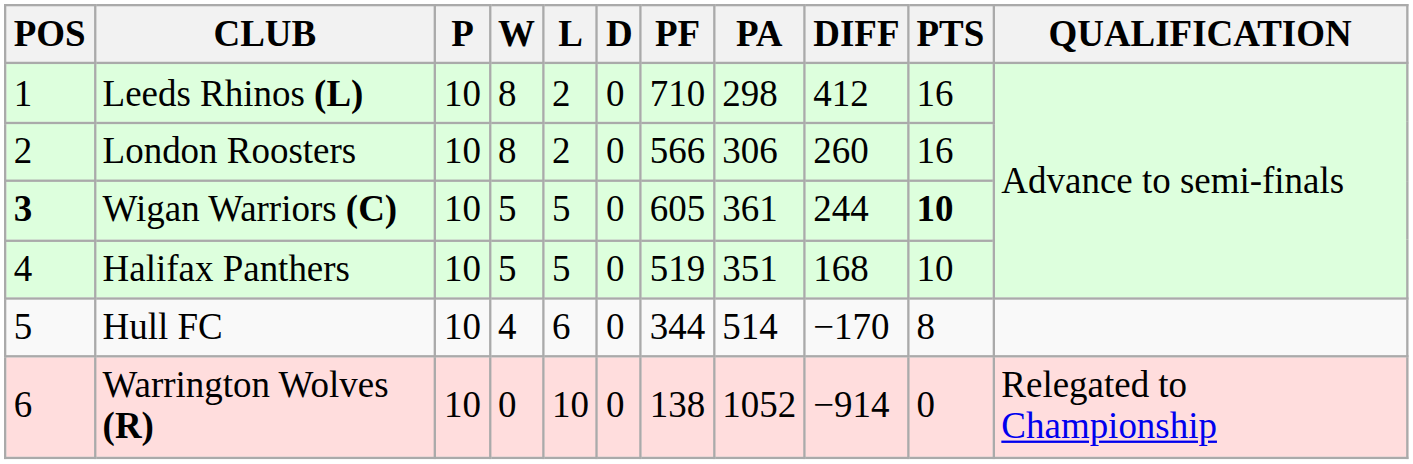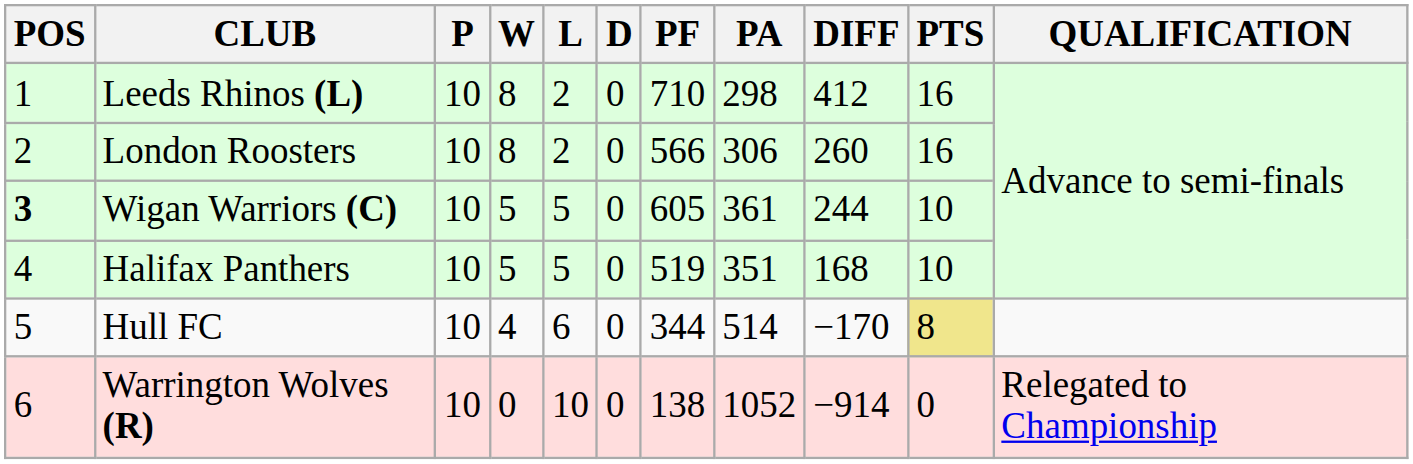(935, 209) bold -> (935, 209) normal
(926, 326) no background -> (926, 326) khaki background
